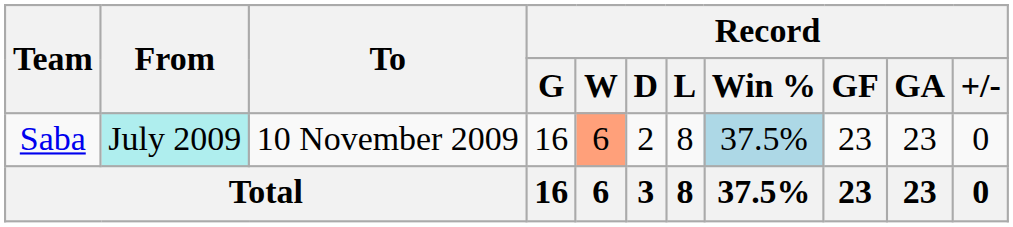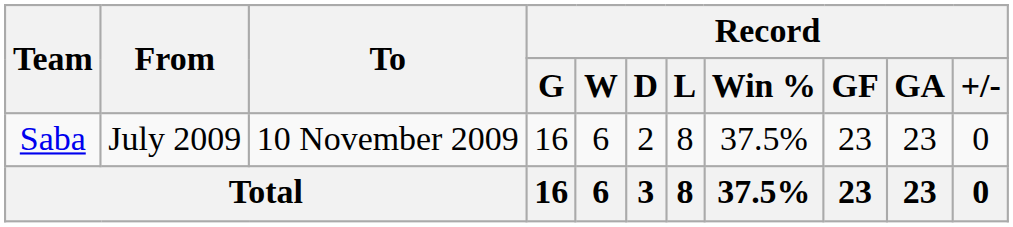(175, 138) paleturquoise background -> (175, 138) no background
(601, 138) lightsalmon background -> (601, 138) no background
(764, 138) lightblue background -> (764, 138) no background
